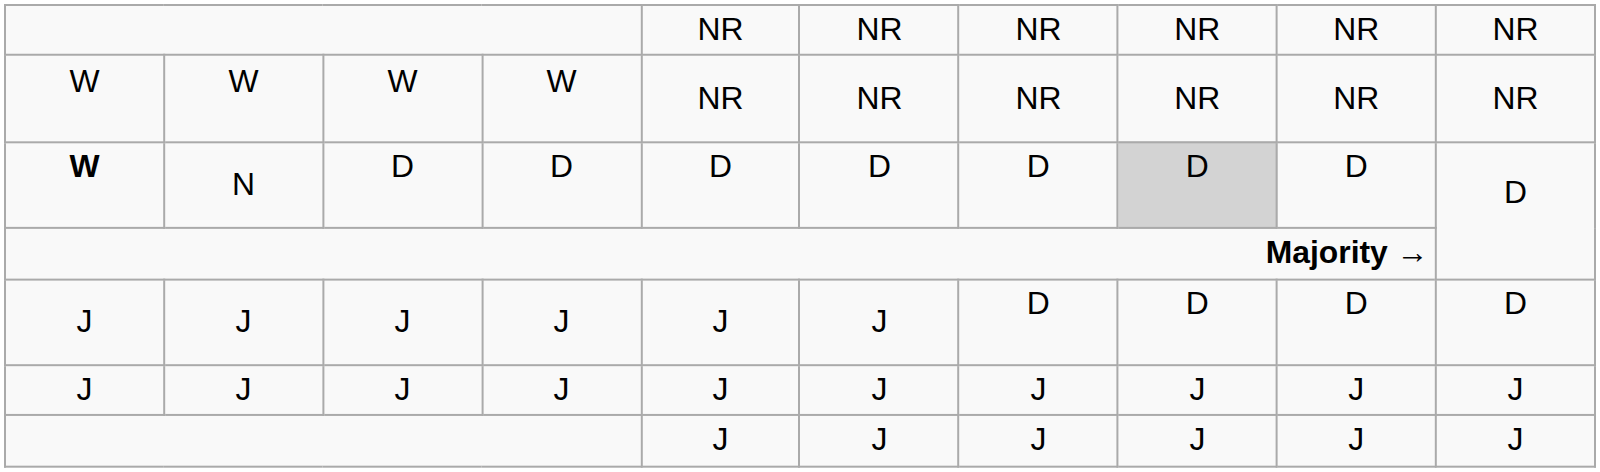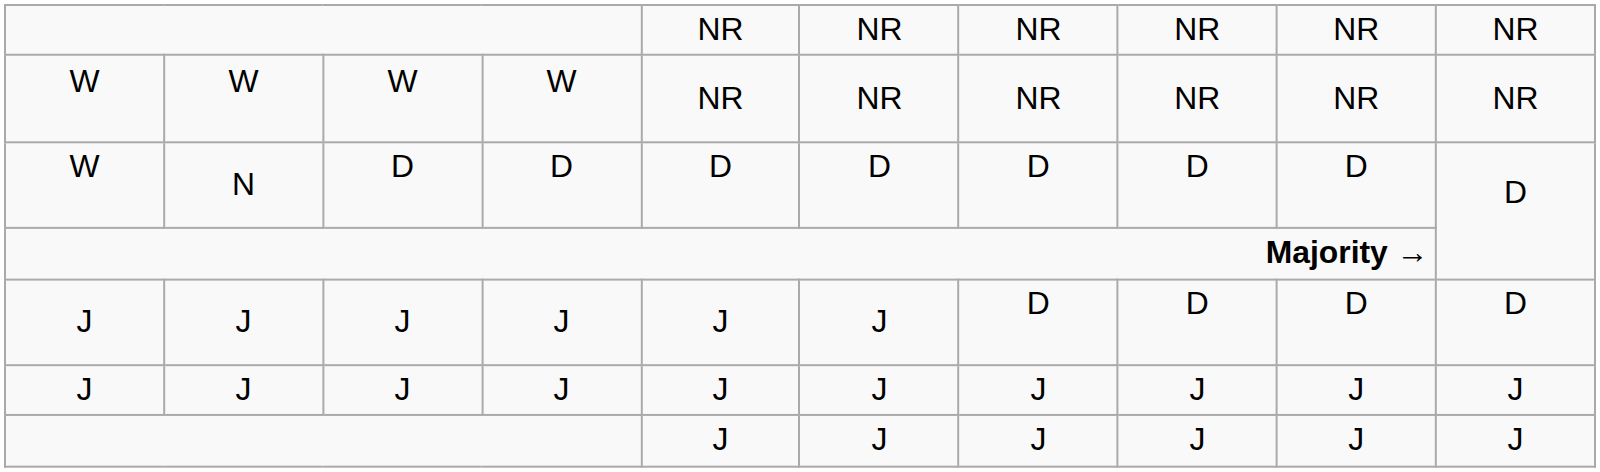(84, 166) bold -> (84, 166) normal
(1197, 166) lightgrey background -> (1197, 166) no background
